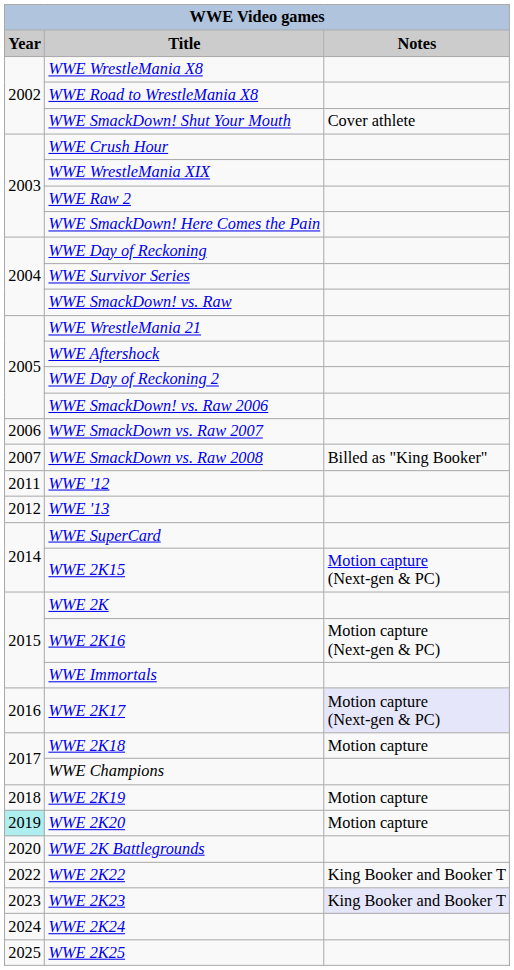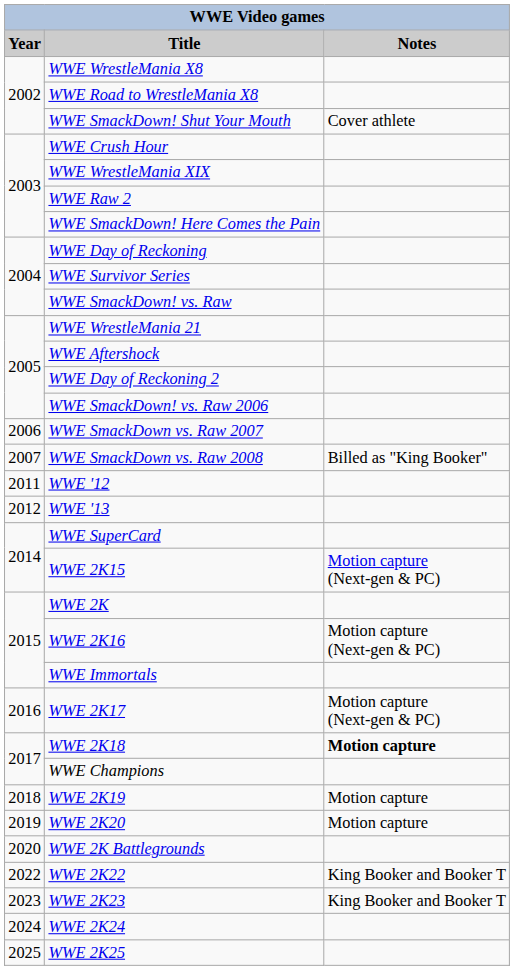(384, 710) lavender background -> (384, 710) no background
(378, 745) normal -> (382, 745) bold
(25, 823) paleturquoise background -> (25, 823) no background
(417, 900) lavender background -> (417, 900) no background
